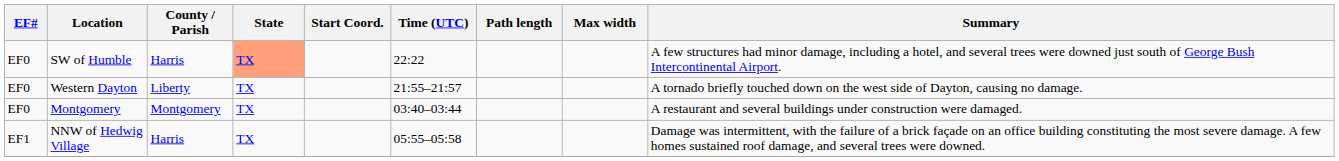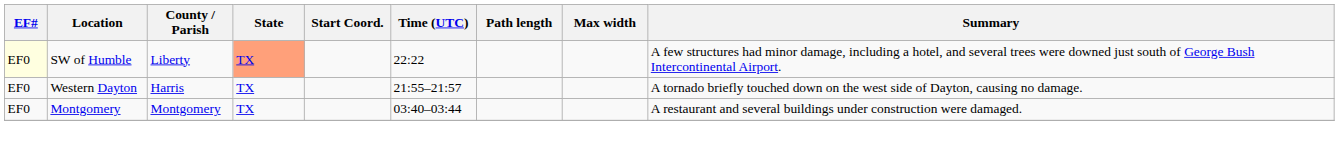(19, 59) no background -> (19, 59) lightyellow background
(167, 59) Harris -> (170, 59) Liberty
(170, 88) Liberty -> (167, 88) Harris
- row: (97, 138)
